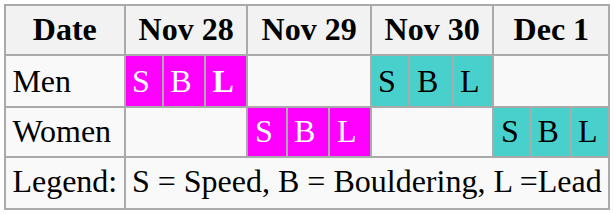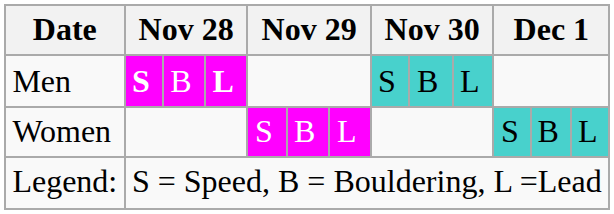(141, 80) normal -> (141, 80) bold
